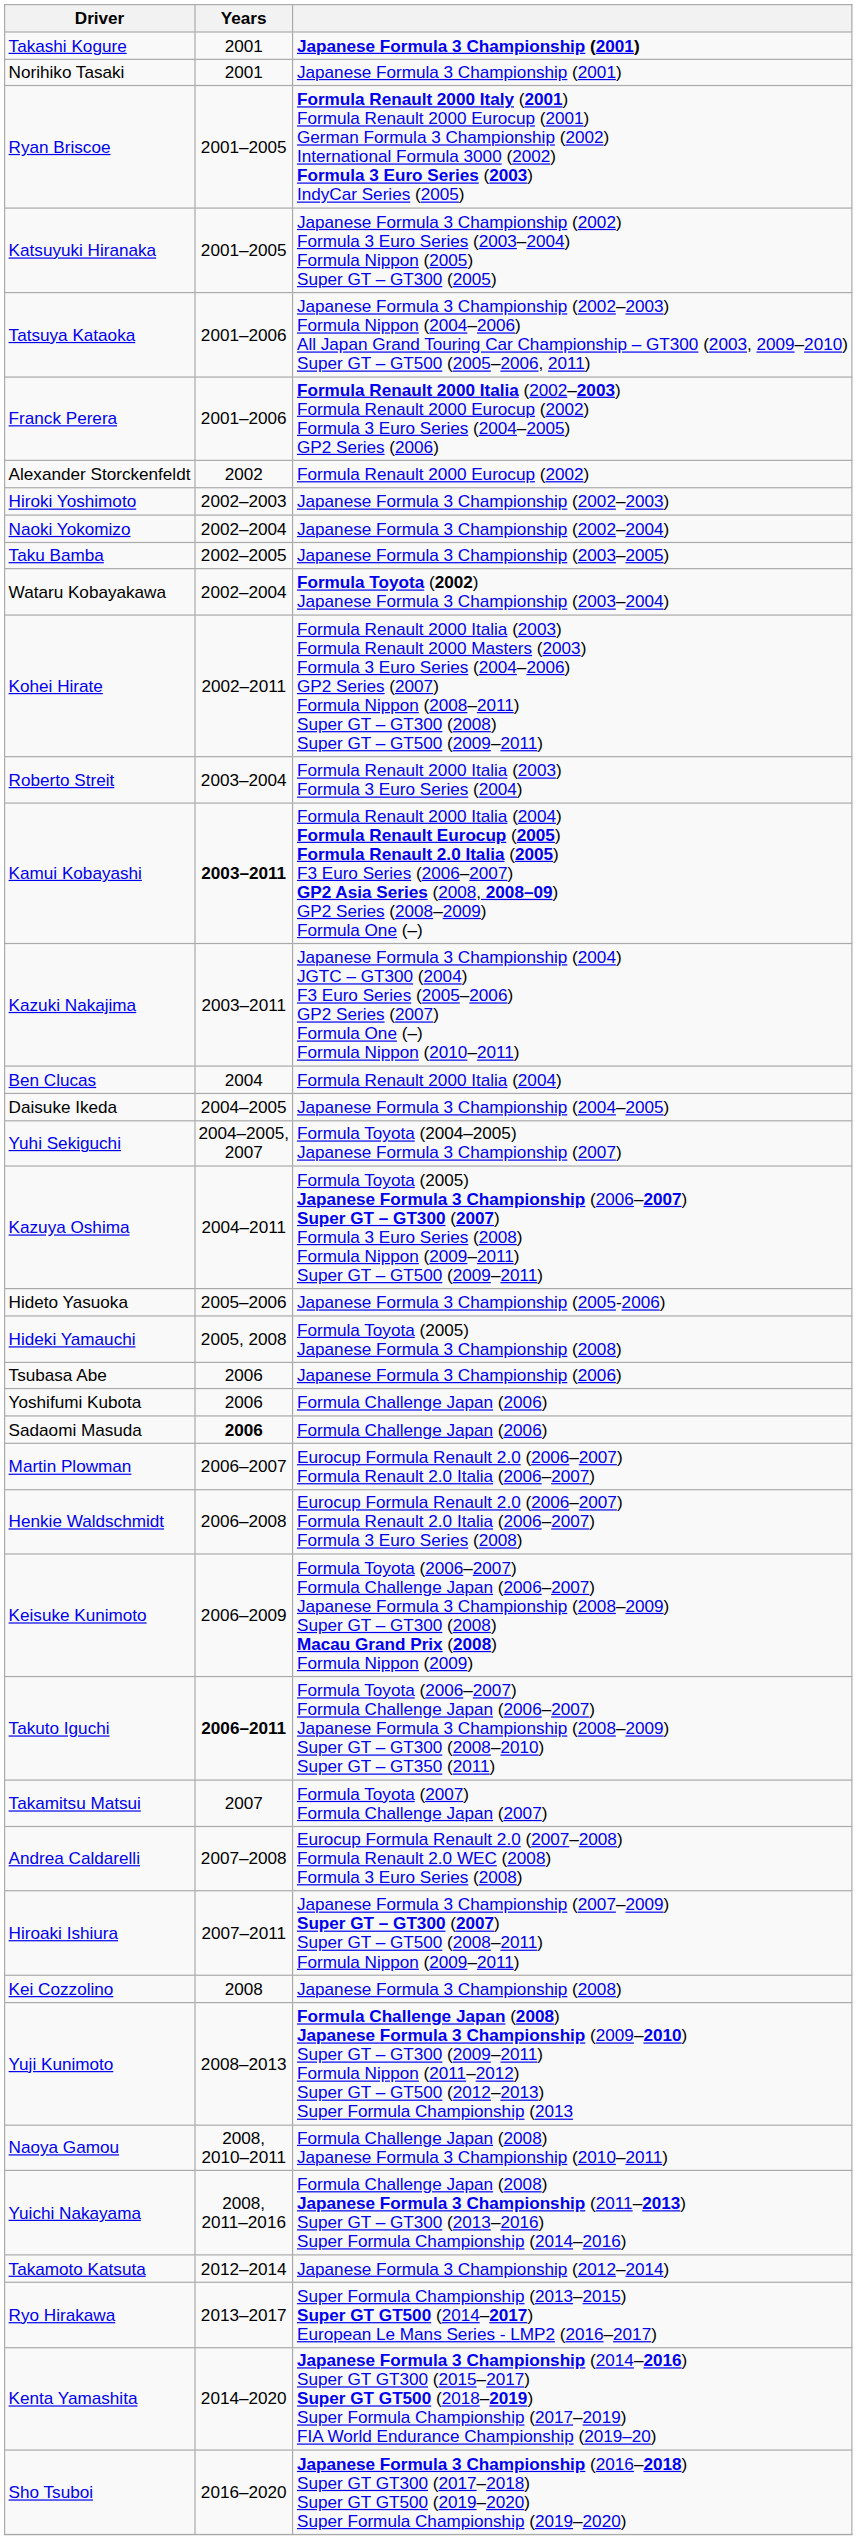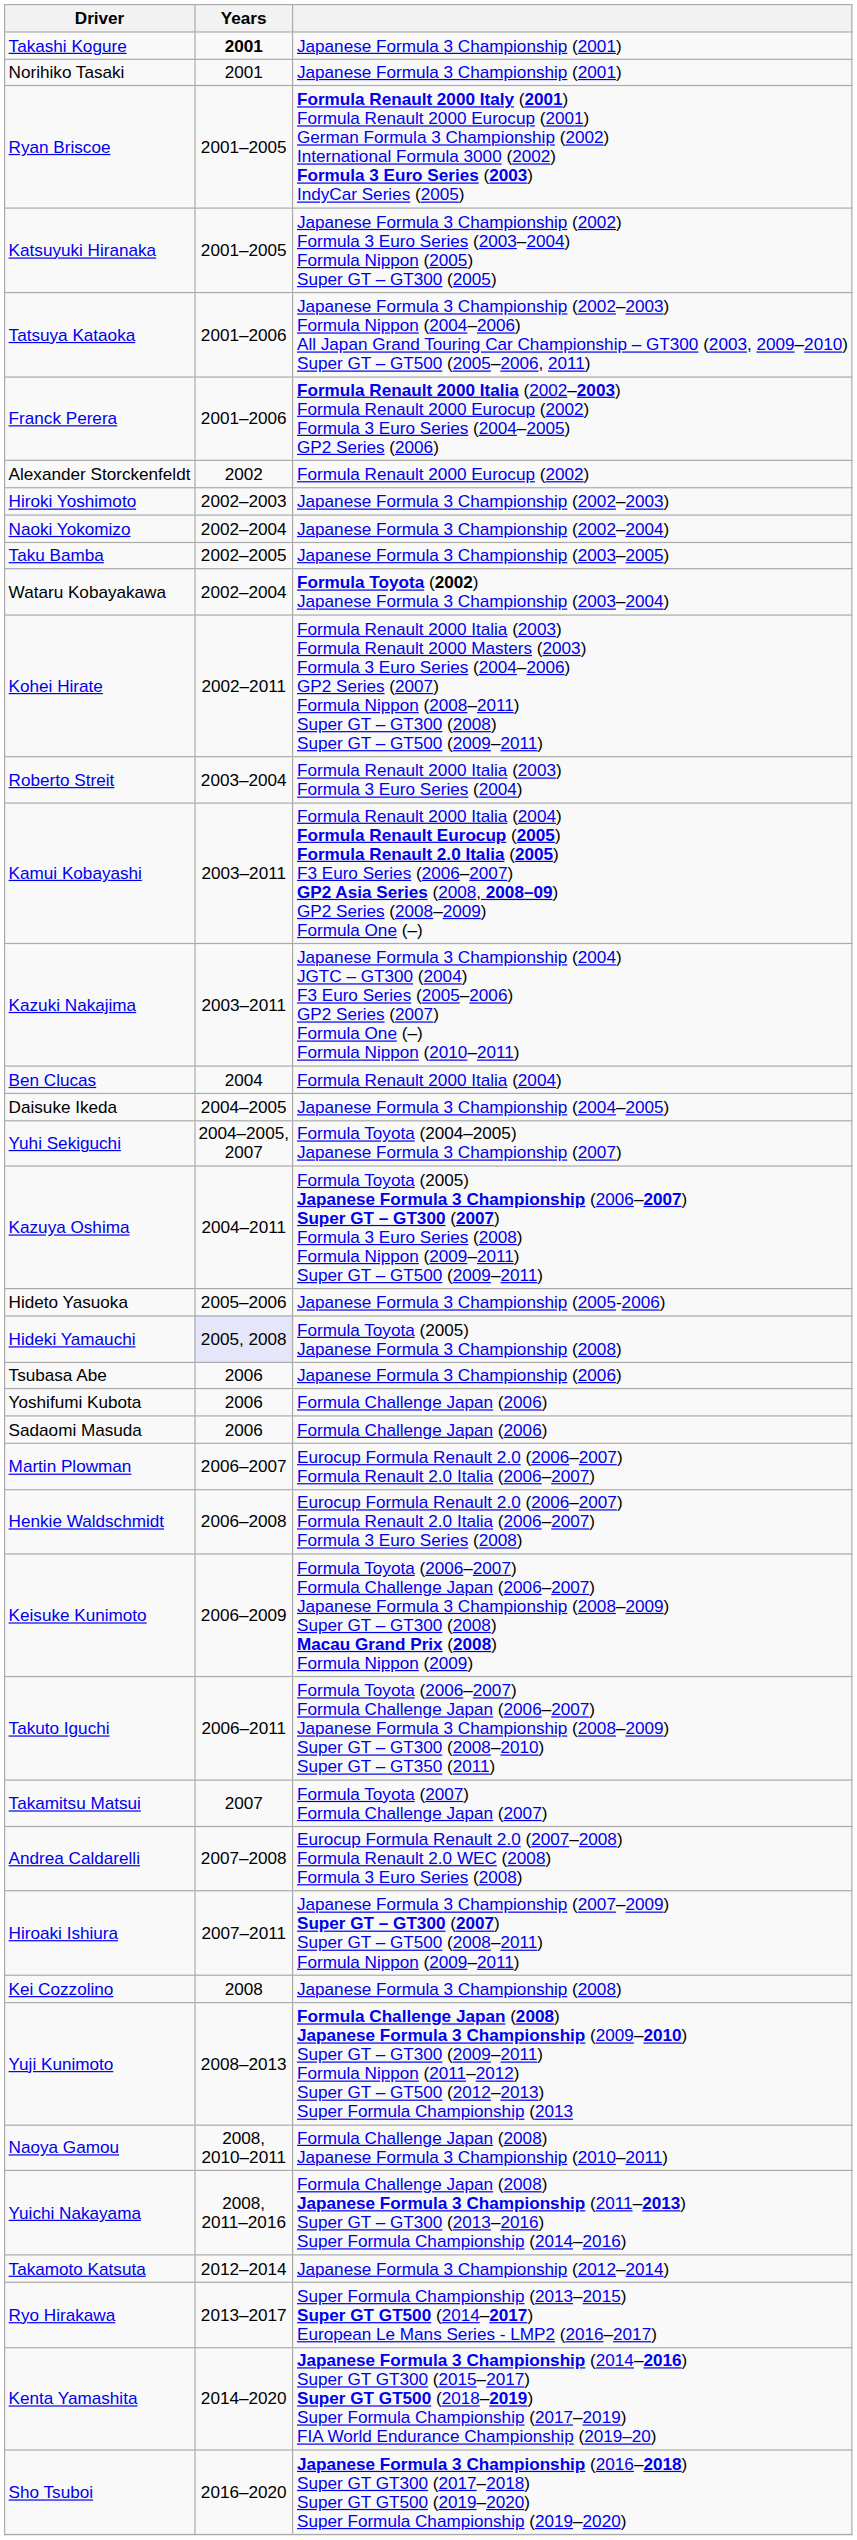(244, 46) normal -> (244, 46) bold
(468, 46) bold -> (459, 46) normal
(244, 874) bold -> (244, 874) normal
(244, 1339) no background -> (244, 1339) lavender background
(244, 1430) bold -> (244, 1430) normal
(244, 1729) bold -> (244, 1729) normal
